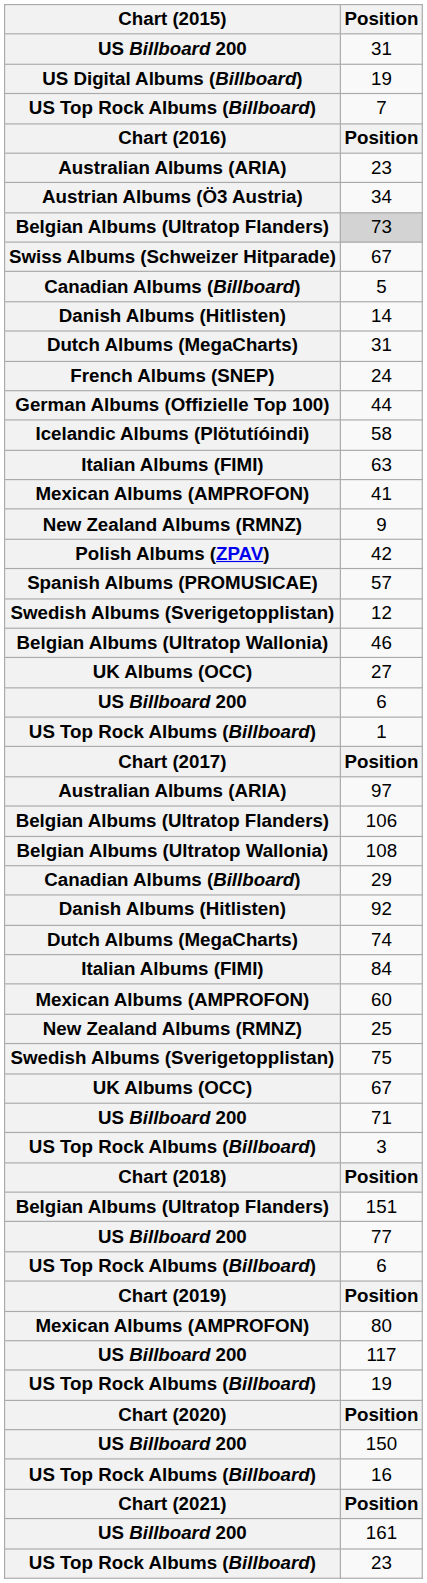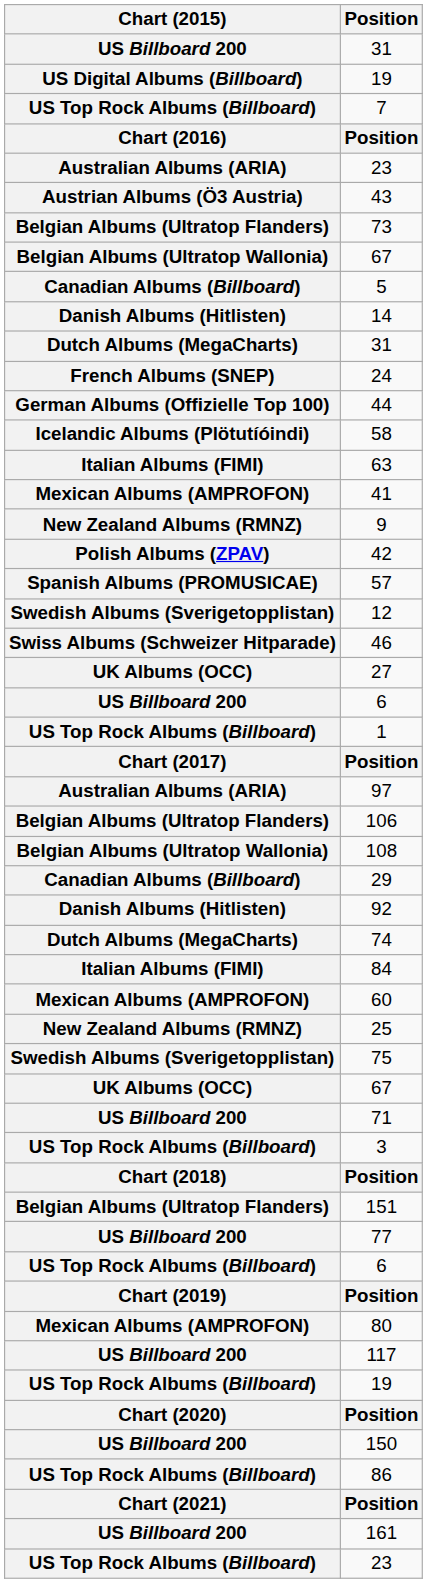(381, 197) 34 -> (381, 197) 43
(381, 227) lightgrey background -> (381, 227) no background
(172, 256) Swiss Albums (Schweizer Hitparade) -> (172, 256) Belgian Albums (Ultratop Wallonia)
(172, 642) Belgian Albums (Ultratop Wallonia) -> (172, 642) Swiss Albums (Schweizer Hitparade)
(381, 1474) 16 -> (381, 1474) 86
